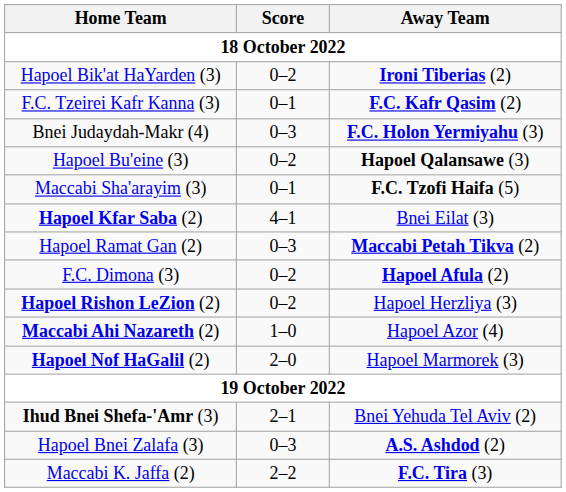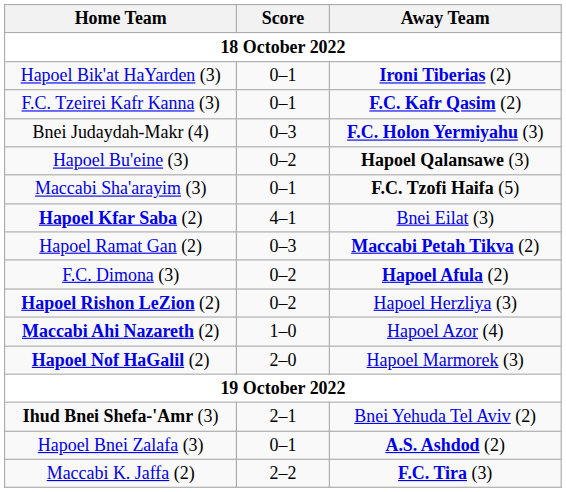(283, 75) 0–2 -> (283, 75) 0–1
(283, 445) 0–3 -> (283, 445) 0–1
